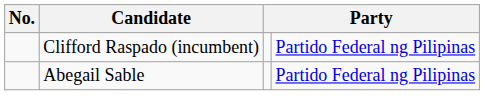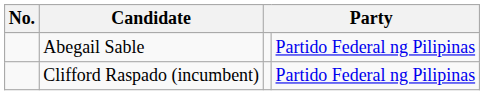rows swapped: (151, 47) <-> (94, 75)
